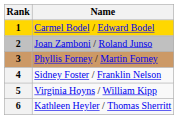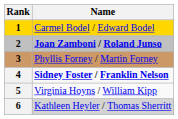(93, 43) normal -> (98, 43) bold
(98, 75) normal -> (101, 75) bold
(103, 106) no background -> (103, 106) lightgrey background
